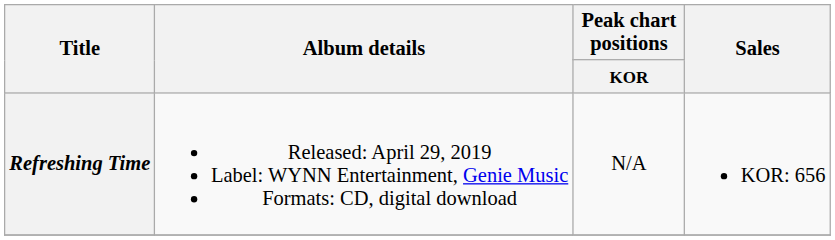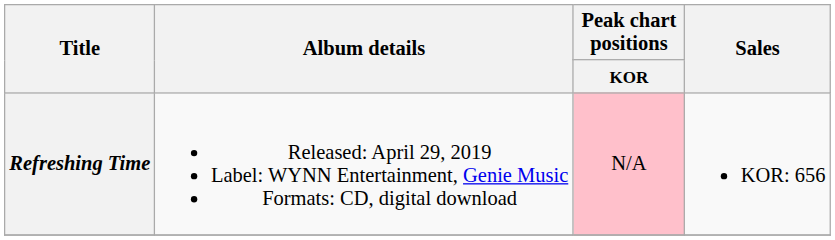(629, 163) no background -> (629, 163) pink background
